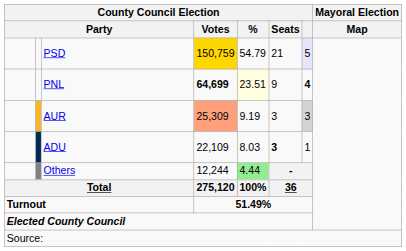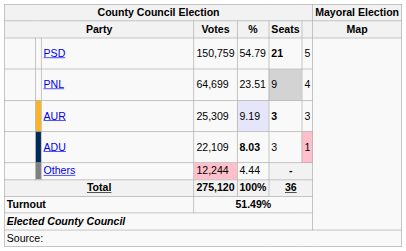(216, 53) gold background -> (216, 53) no background
(277, 53) normal -> (277, 53) bold
(307, 53) lavender background -> (307, 53) no background
(213, 84) bold -> (213, 84) normal
(253, 84) lightyellow background -> (253, 84) no background
(274, 84) no background -> (274, 84) lightgrey background
(307, 84) bold -> (307, 84) normal
(213, 116) lightsalmon background -> (213, 116) no background
(250, 116) no background -> (250, 116) lavender background
(274, 116) normal -> (274, 116) bold
(307, 116) lightgrey background -> (307, 116) no background
(250, 147) normal -> (250, 147) bold
(274, 147) bold -> (274, 147) normal
(307, 147) no background -> (307, 147) pink background
(213, 171) no background -> (213, 171) pink background
(250, 171) lightgreen background -> (250, 171) no background
